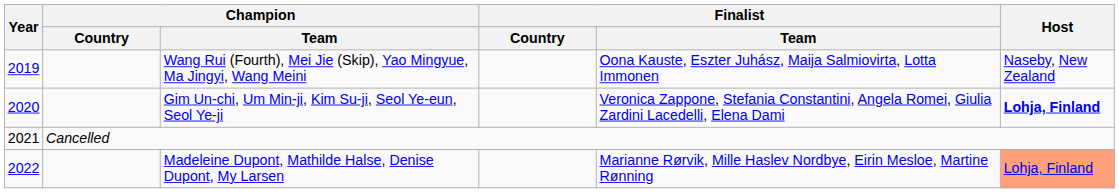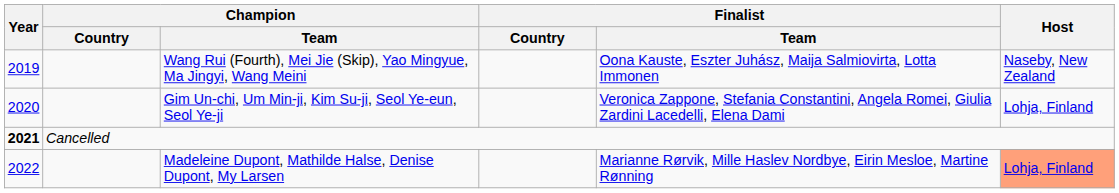(1052, 107) bold -> (1048, 107) normal
(24, 138) normal -> (24, 138) bold
